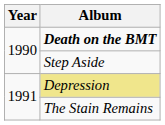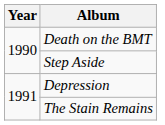(100, 39) bold -> (98, 39) normal
(77, 85) khaki background -> (77, 85) no background
